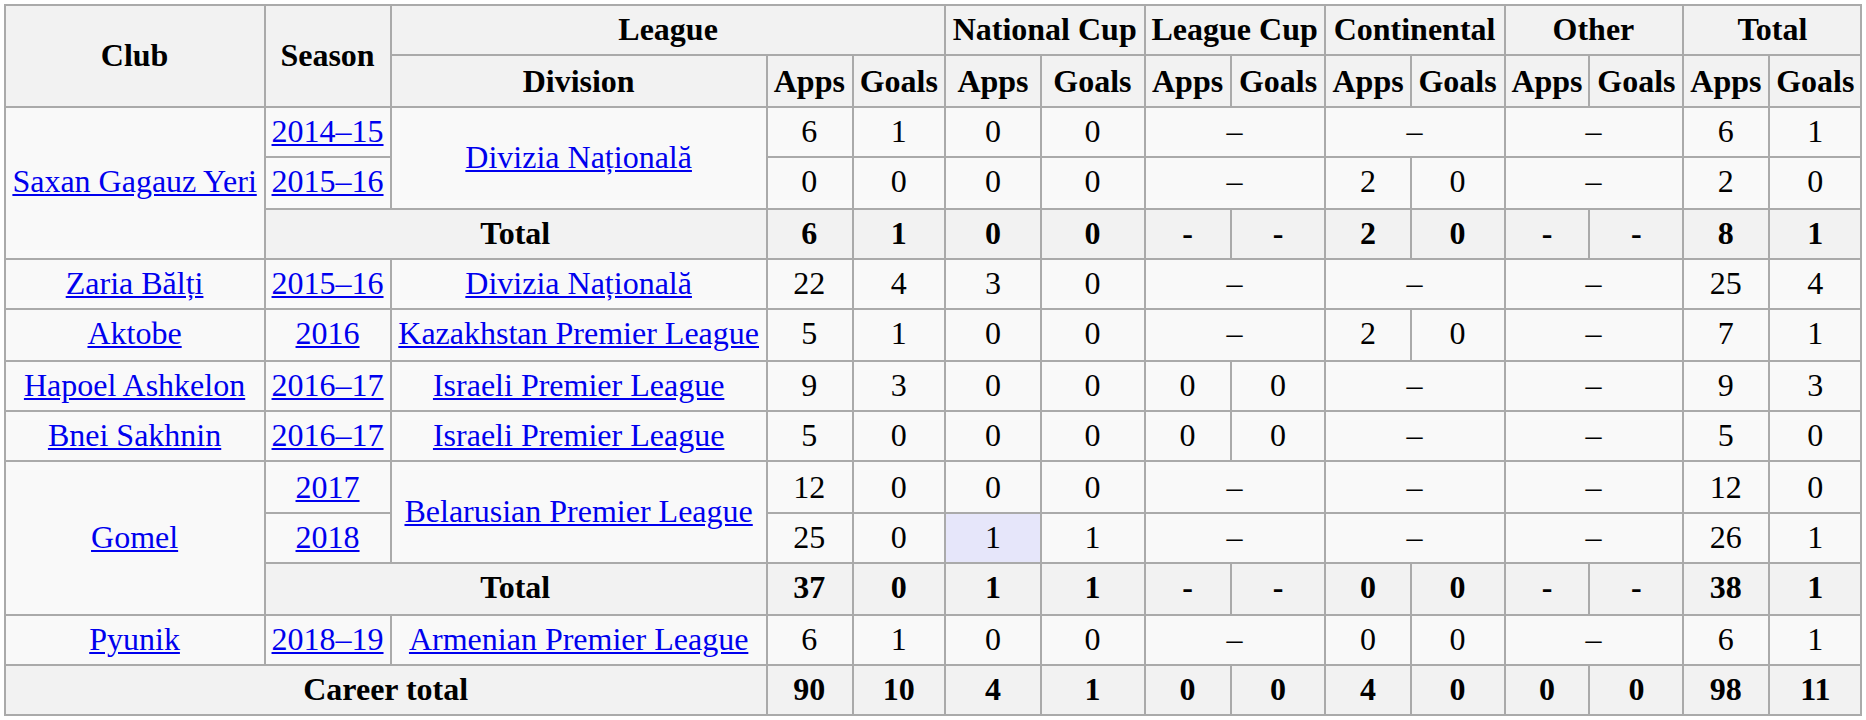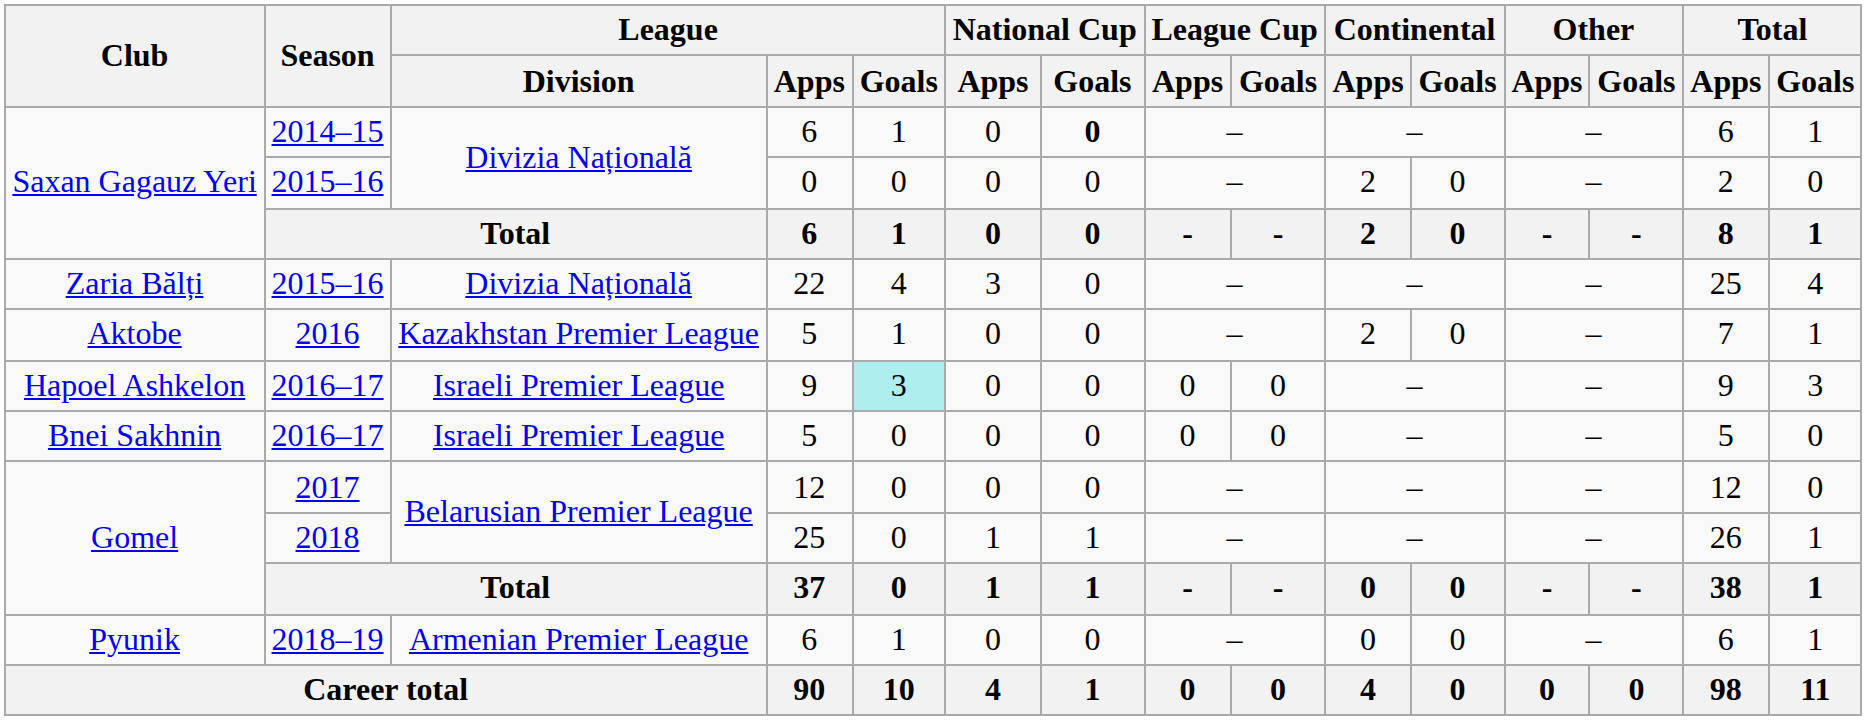(1092, 131) normal -> (1092, 131) bold
(899, 385) no background -> (899, 385) paleturquoise background
(993, 537) lavender background -> (993, 537) no background
